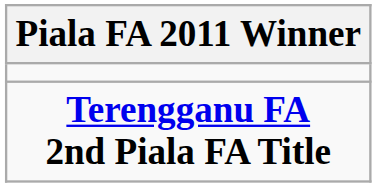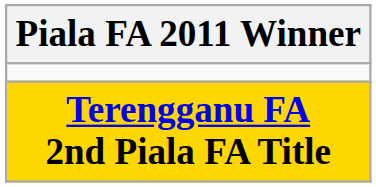(188, 130) no background -> (188, 130) gold background
